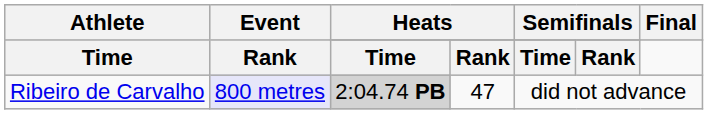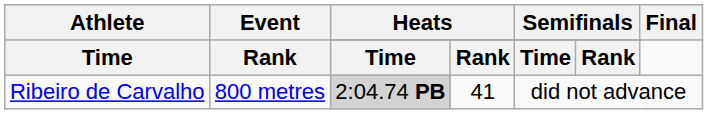(270, 92) lavender background -> (270, 92) no background
(483, 92) 47 -> (483, 92) 41
